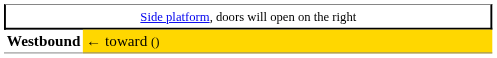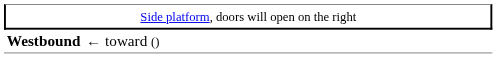(123, 41) gold background -> (123, 41) no background
